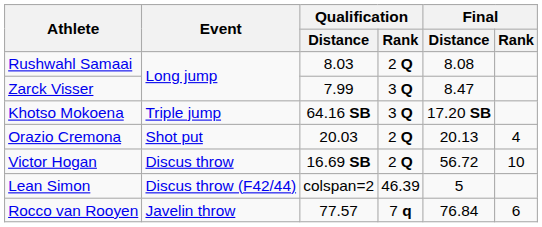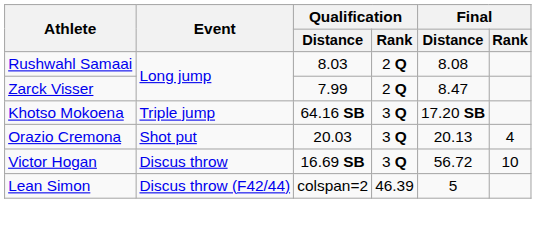(400, 89) 3 Q -> (394, 89) 2 Q
(400, 137) 2 Q -> (394, 137) 3 Q
(400, 162) 2 Q -> (394, 162) 3 Q
- row: (73, 210)
